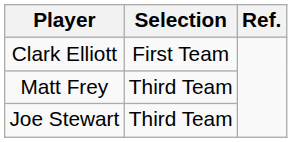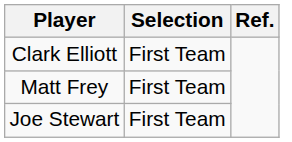(181, 86) Third Team -> (177, 86) First Team
(181, 119) Third Team -> (177, 119) First Team
